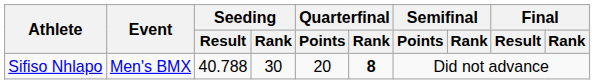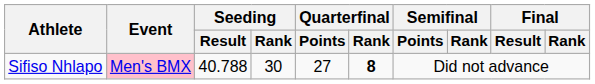(151, 67) no background -> (151, 67) pink background
(322, 67) 20 -> (322, 67) 27
